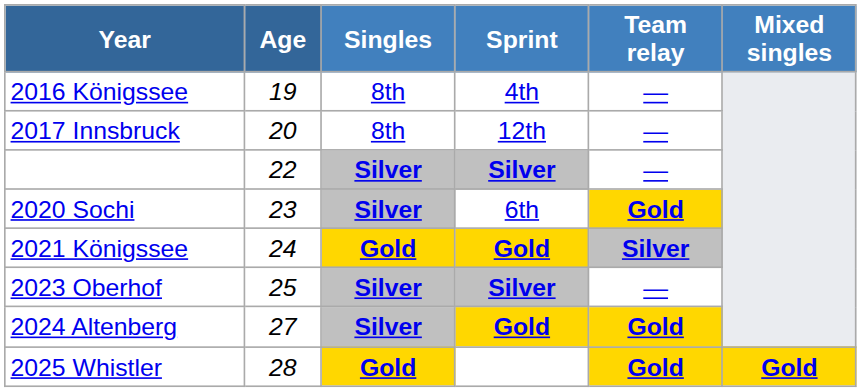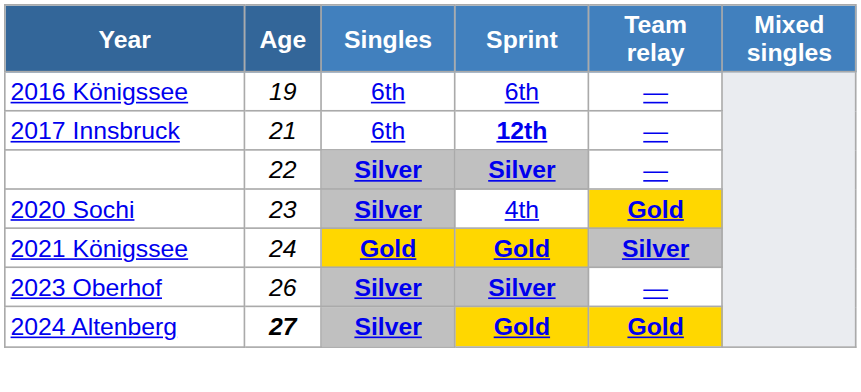(388, 92) 8th -> (388, 92) 6th
(522, 92) 4th -> (522, 92) 6th
(283, 131) 20 -> (283, 131) 21
(388, 131) 8th -> (388, 131) 6th
(522, 131) normal -> (522, 131) bold
(522, 209) 6th -> (522, 209) 4th
(283, 288) 25 -> (283, 288) 26
(283, 327) normal -> (283, 327) bold
- row: (86, 366)
